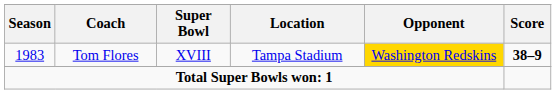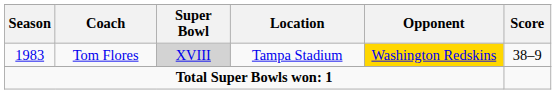(193, 54) no background -> (193, 54) lightgrey background
(527, 54) bold -> (527, 54) normal
